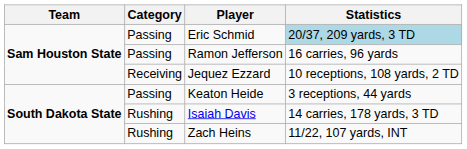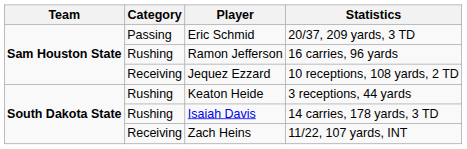(352, 34) lightblue background -> (352, 34) no background
(149, 54) Passing -> (150, 54) Rushing
(149, 94) Passing -> (150, 94) Rushing
(150, 133) Rushing -> (155, 133) Receiving
